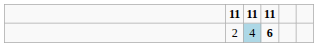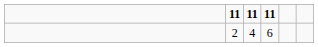(252, 33) lightblue background -> (252, 33) no background
(270, 33) bold -> (270, 33) normal
